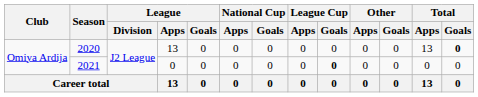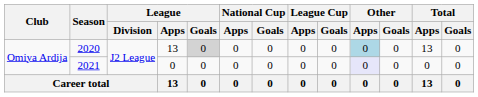(203, 48) no background -> (203, 48) lightgrey background
(365, 48) no background -> (365, 48) lightblue background
(458, 48) bold -> (458, 48) normal
(334, 65) bold -> (334, 65) normal
(365, 65) no background -> (365, 65) lavender background
